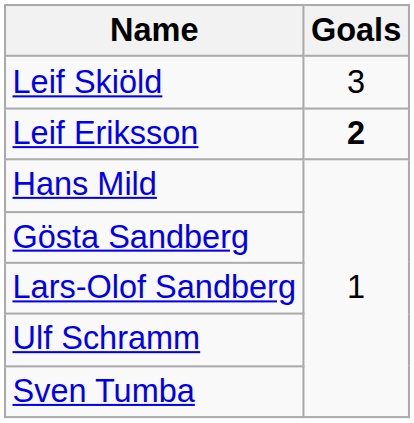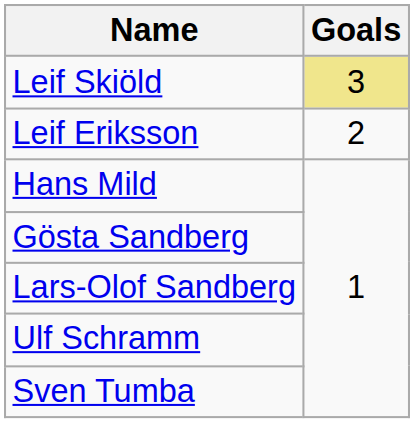(356, 81) no background -> (356, 81) khaki background
(356, 133) bold -> (356, 133) normal
